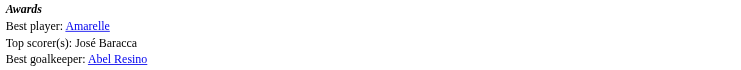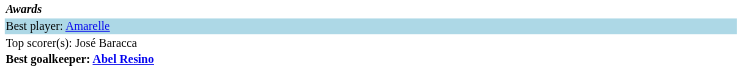(58, 26) no background -> (58, 26) lightblue background
(76, 59) normal -> (80, 59) bold
